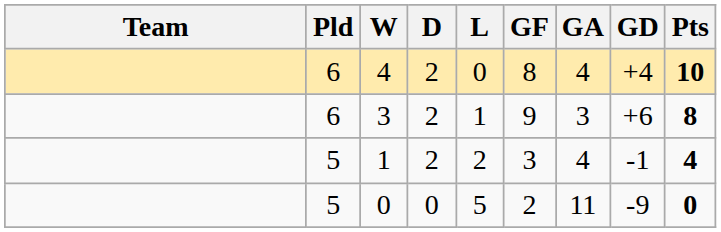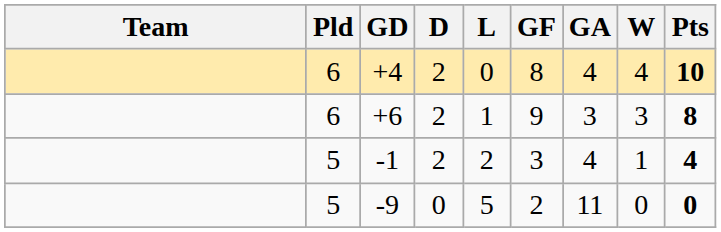columns swapped: (384, 26) <-> (638, 26)
